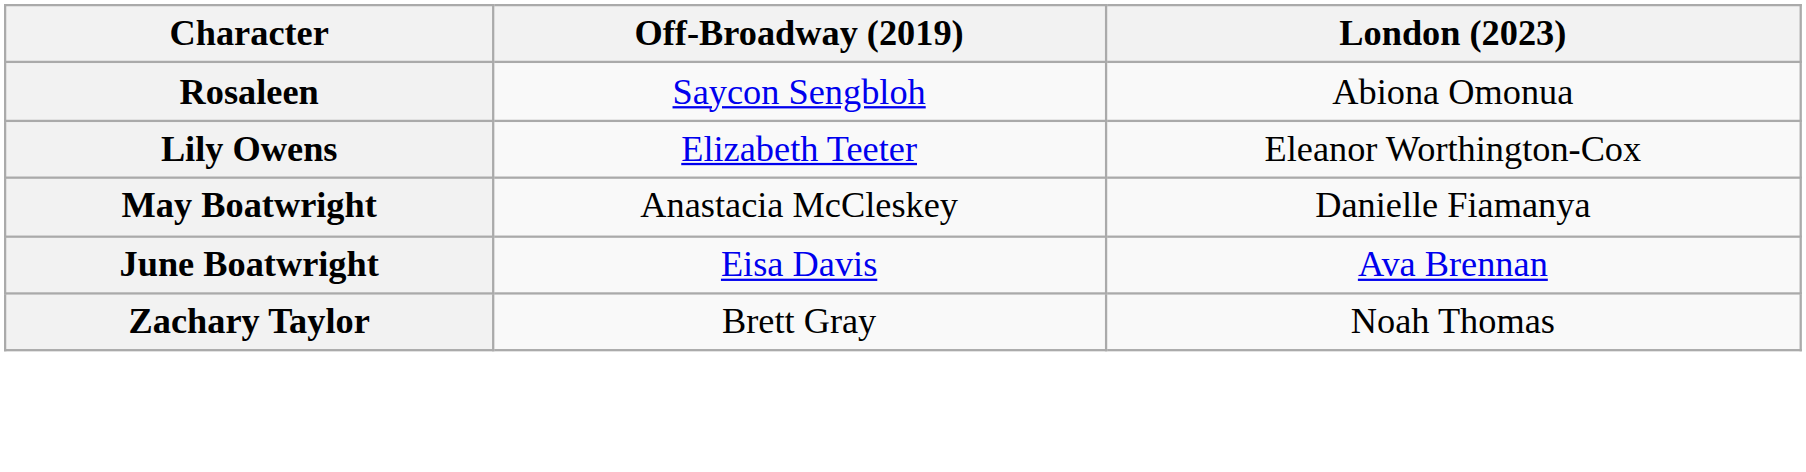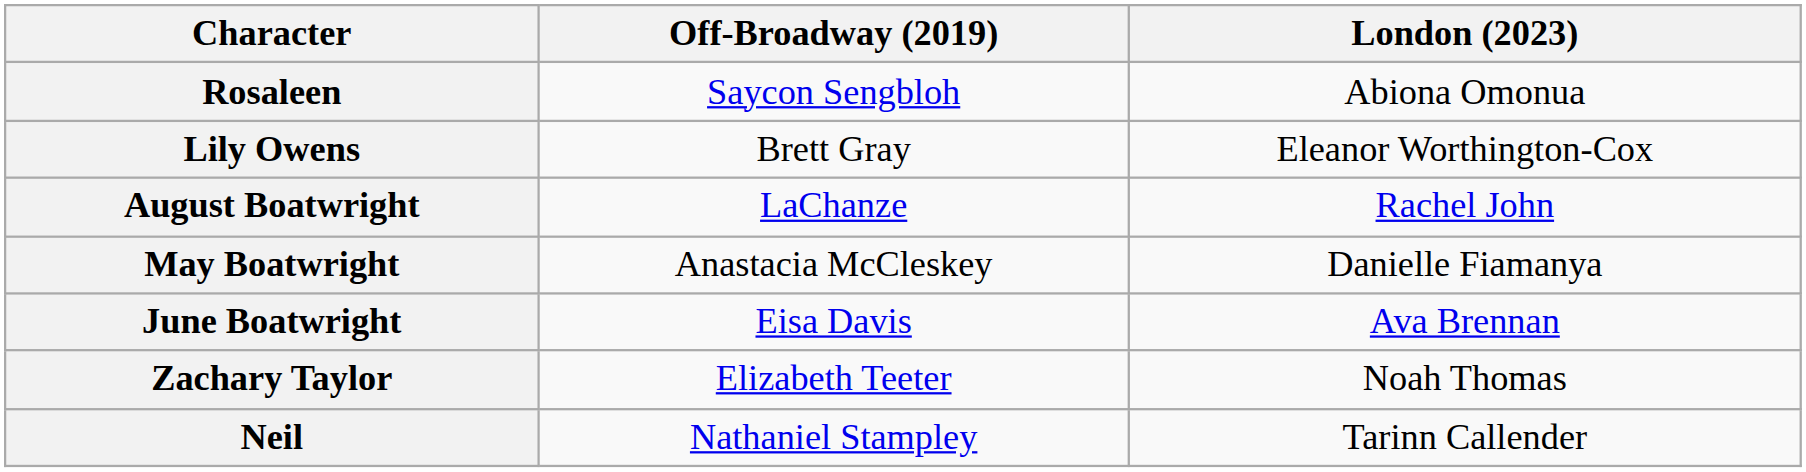(799, 148) Elizabeth Teeter -> (834, 148) Brett Gray
+ row: (272, 206)
(799, 321) Brett Gray -> (834, 378) Elizabeth Teeter
+ row: (272, 436)
